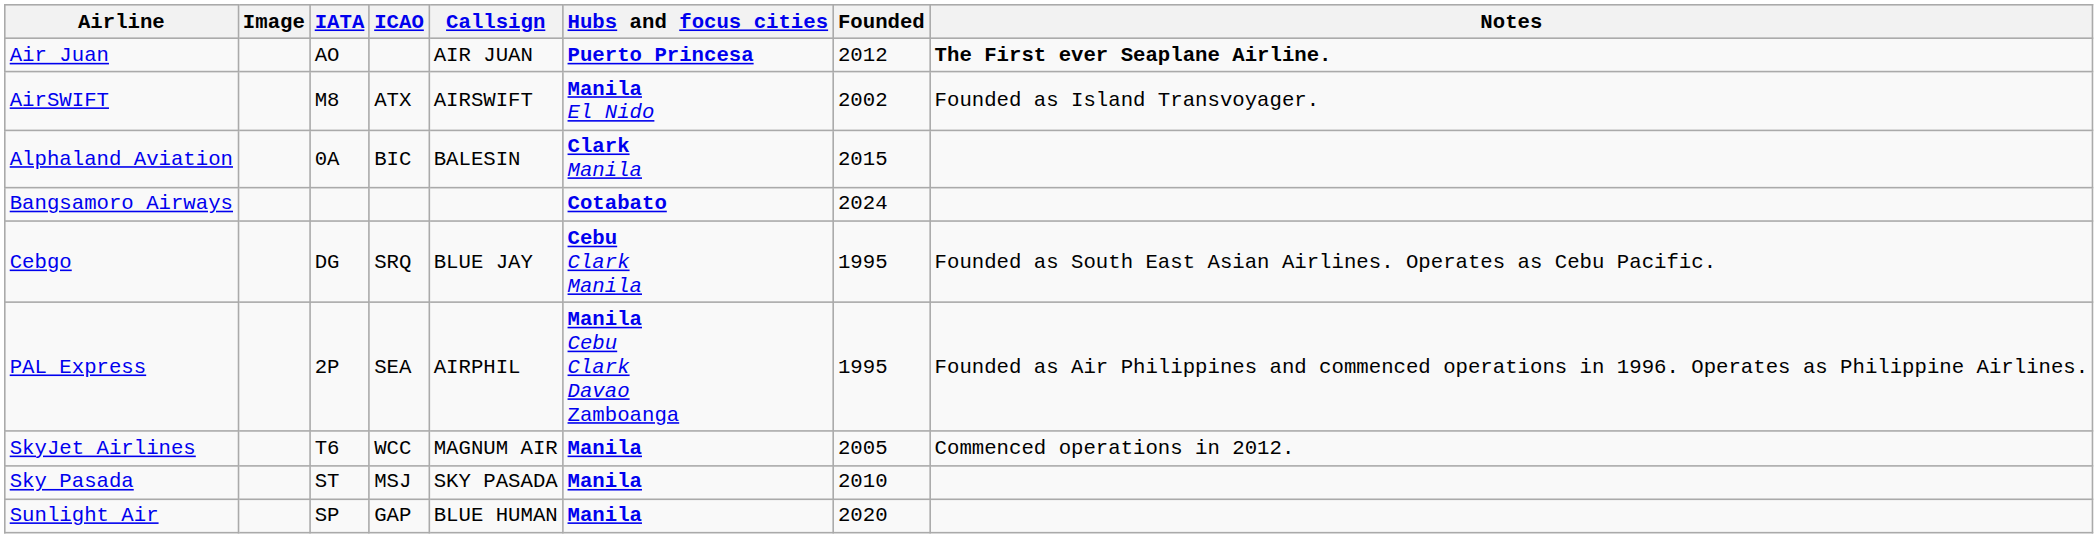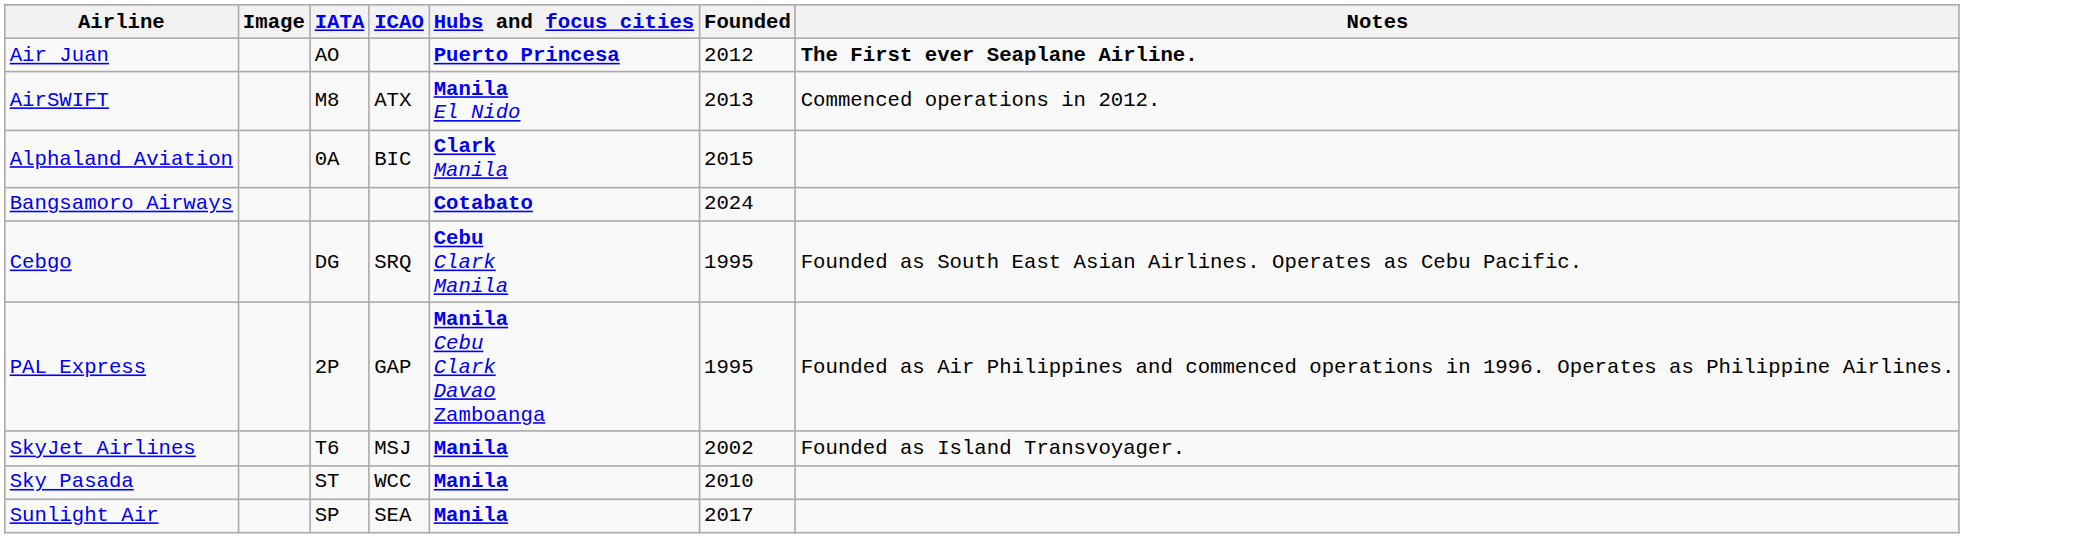- column: (496, 22)
(863, 101) 2002 -> (729, 101) 2013
(1127, 101) Founded as Island Transvoyager. -> (981, 101) Commenced operations in 2012.
(393, 367) SEA -> (393, 367) GAP
(393, 448) WCC -> (393, 448) MSJ
(863, 448) 2005 -> (729, 448) 2002
(1114, 448) Commenced operations in 2012. -> (993, 448) Founded as Island Transvoyager.
(393, 482) MSJ -> (393, 482) WCC
(393, 516) GAP -> (393, 516) SEA
(863, 516) 2020 -> (729, 516) 2017
